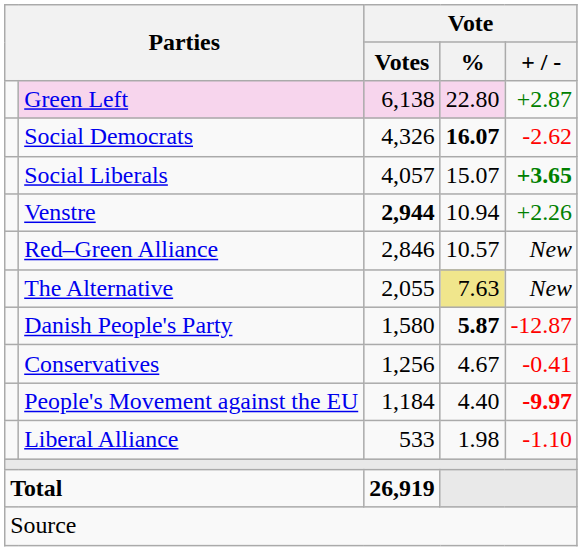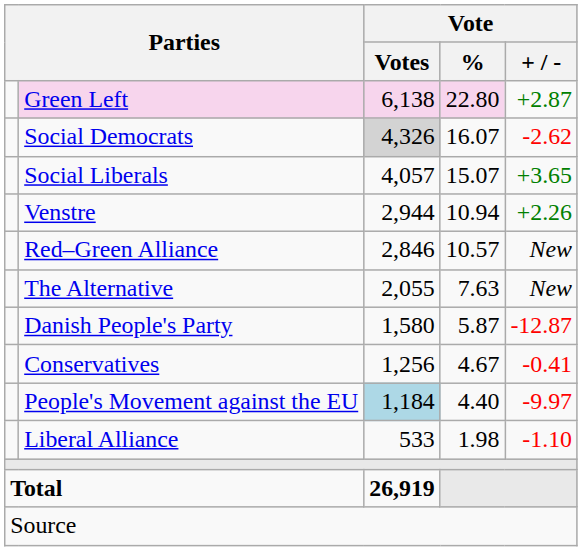(408, 136) no background -> (408, 136) lightgrey background
(473, 136) bold -> (473, 136) normal
(544, 174) bold -> (544, 174) normal
(408, 212) bold -> (408, 212) normal
(479, 288) khaki background -> (479, 288) no background
(479, 325) bold -> (479, 325) normal
(408, 401) no background -> (408, 401) lightblue background
(547, 401) bold -> (547, 401) normal
